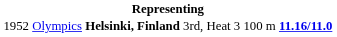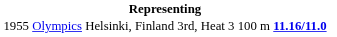(16, 26) 1952 -> (16, 26) 1955
(132, 26) bold -> (130, 26) normal
